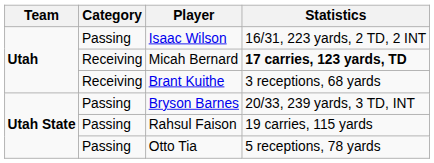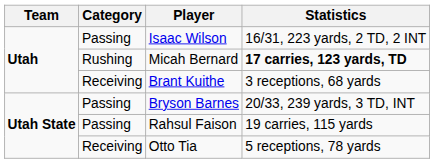(112, 59) Receiving -> (107, 59) Rushing
(106, 147) Passing -> (112, 147) Receiving
